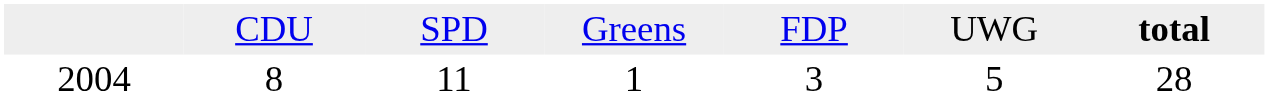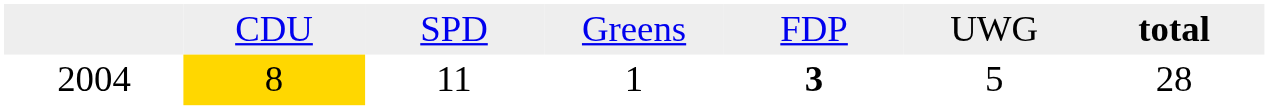(274, 79) no background -> (274, 79) gold background
(814, 79) normal -> (814, 79) bold
